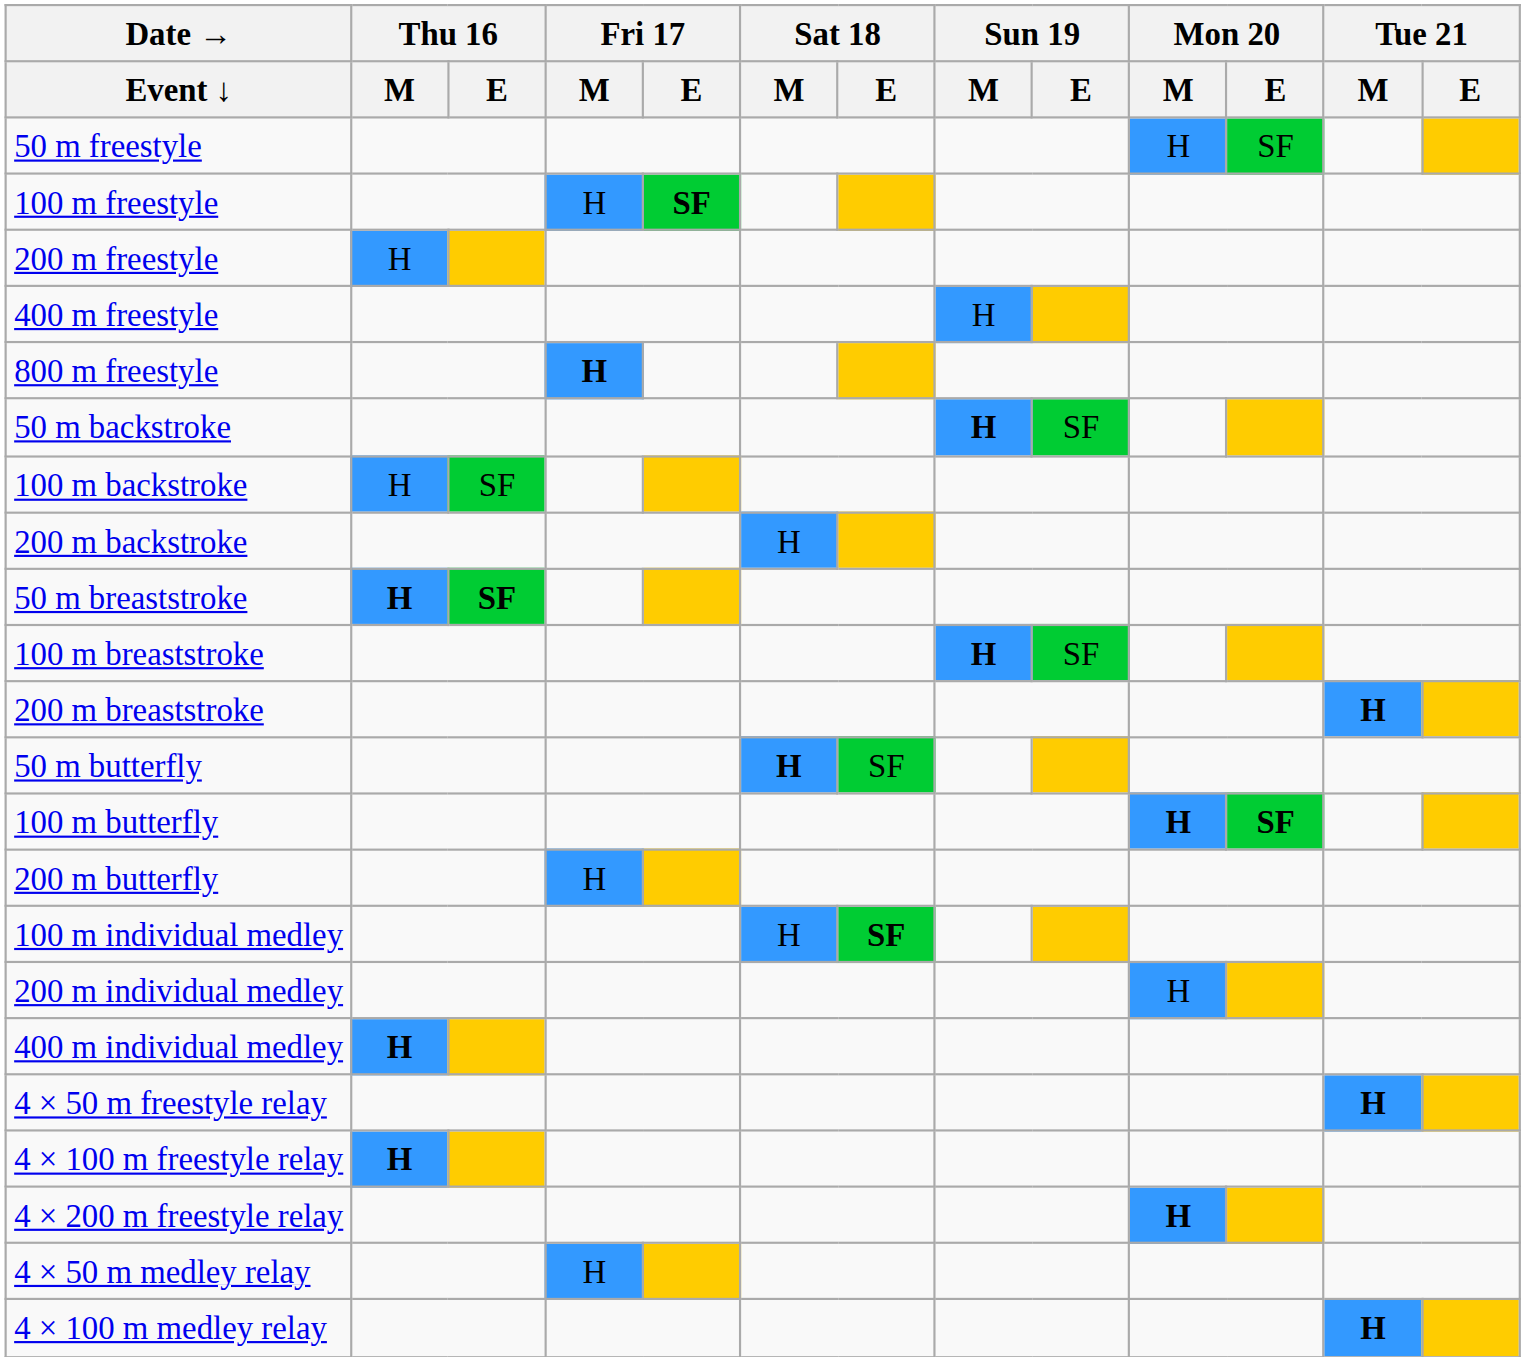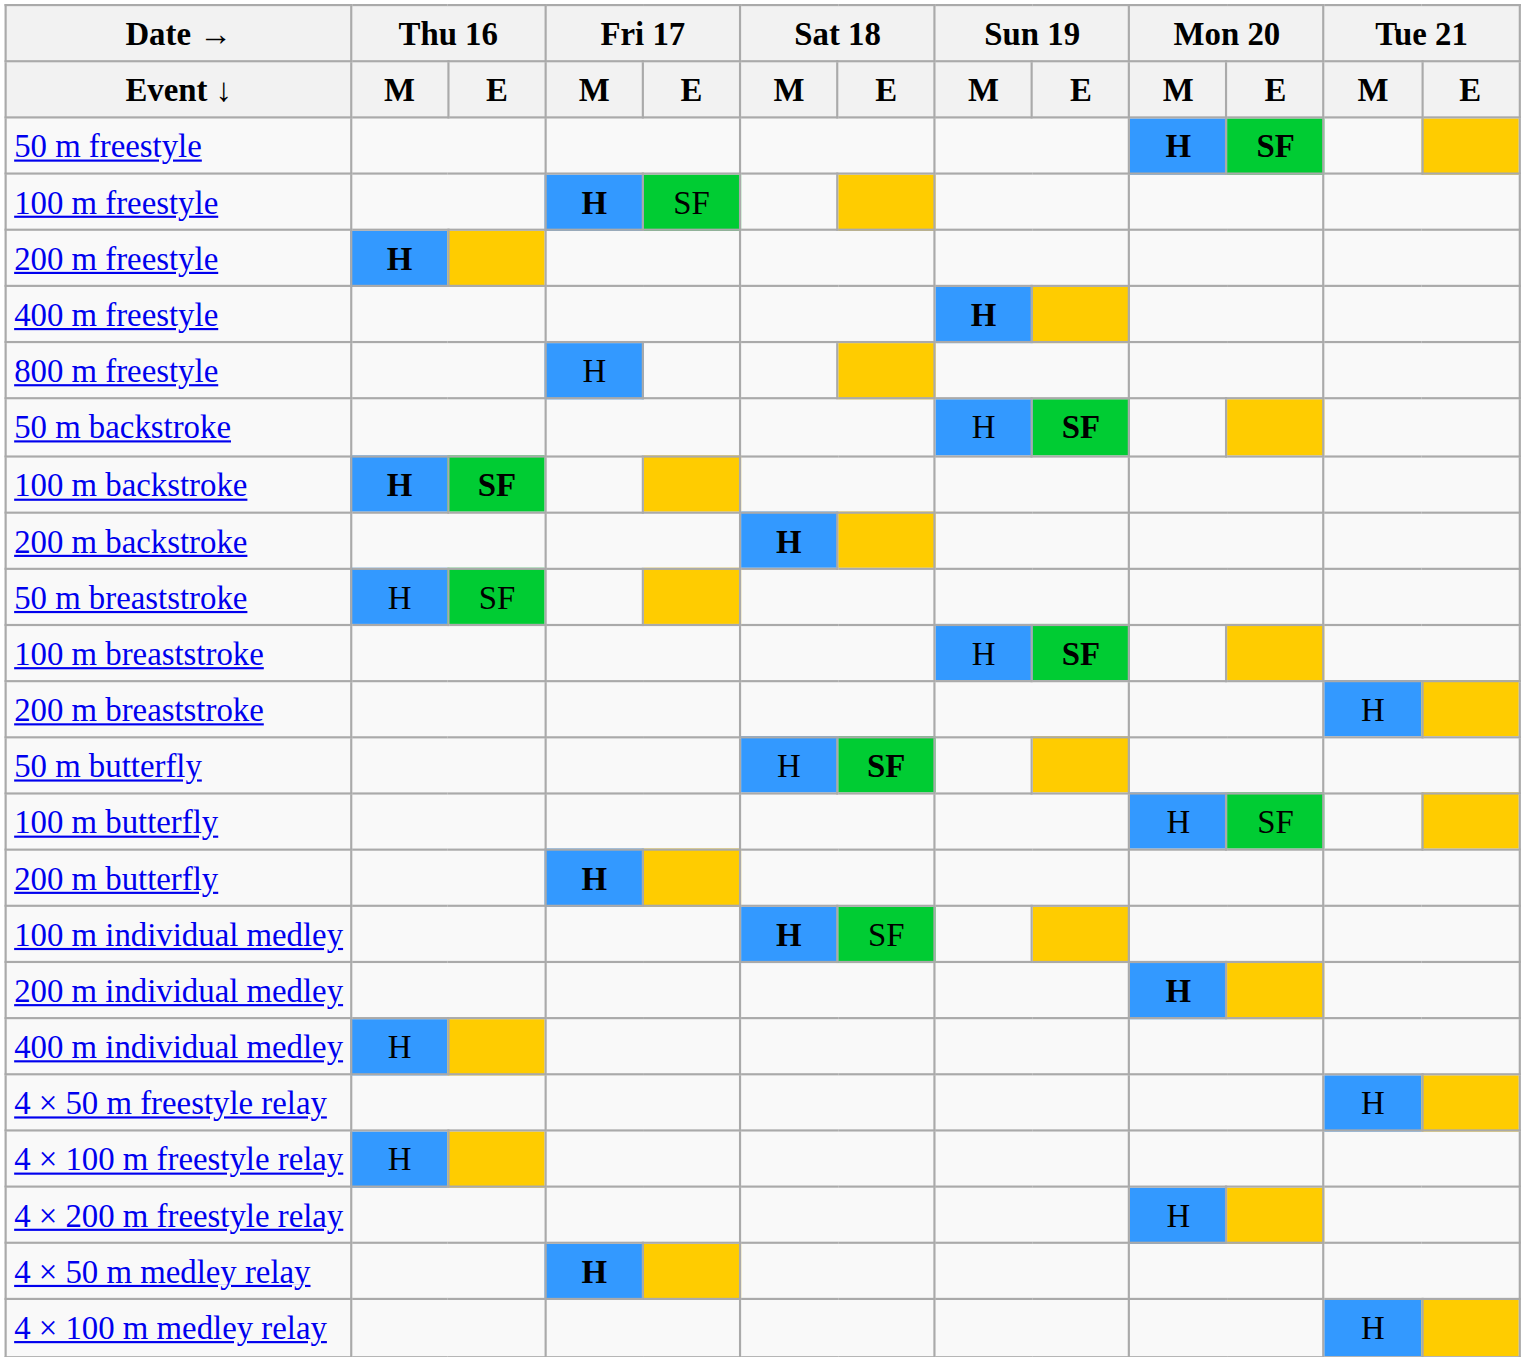(1178, 146) normal -> (1178, 146) bold
(1276, 146) normal -> (1276, 146) bold
(594, 202) normal -> (594, 202) bold
(692, 202) bold -> (692, 202) normal
(400, 258) normal -> (400, 258) bold
(984, 315) normal -> (984, 315) bold
(594, 371) bold -> (594, 371) normal
(984, 427) bold -> (984, 427) normal
(1081, 427) normal -> (1081, 427) bold
(400, 484) normal -> (400, 484) bold
(497, 484) normal -> (497, 484) bold
(789, 540) normal -> (789, 540) bold
(400, 596) bold -> (400, 596) normal
(497, 596) bold -> (497, 596) normal
(984, 652) bold -> (984, 652) normal
(1081, 652) normal -> (1081, 652) bold
(1373, 709) bold -> (1373, 709) normal
(789, 765) bold -> (789, 765) normal
(886, 765) normal -> (886, 765) bold
(1178, 821) bold -> (1178, 821) normal
(1276, 821) bold -> (1276, 821) normal
(594, 878) normal -> (594, 878) bold
(789, 934) normal -> (789, 934) bold
(886, 934) bold -> (886, 934) normal
(1178, 990) normal -> (1178, 990) bold
(400, 1047) bold -> (400, 1047) normal
(1373, 1103) bold -> (1373, 1103) normal
(400, 1159) bold -> (400, 1159) normal
(1178, 1215) bold -> (1178, 1215) normal
(594, 1272) normal -> (594, 1272) bold
(1373, 1328) bold -> (1373, 1328) normal
